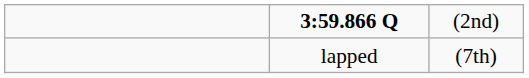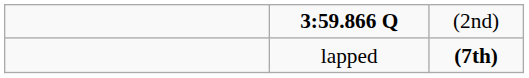(476, 55) normal -> (476, 55) bold
